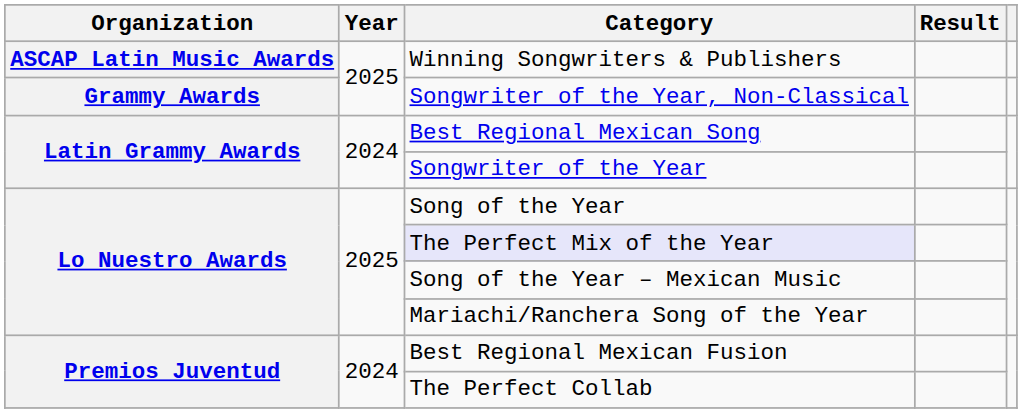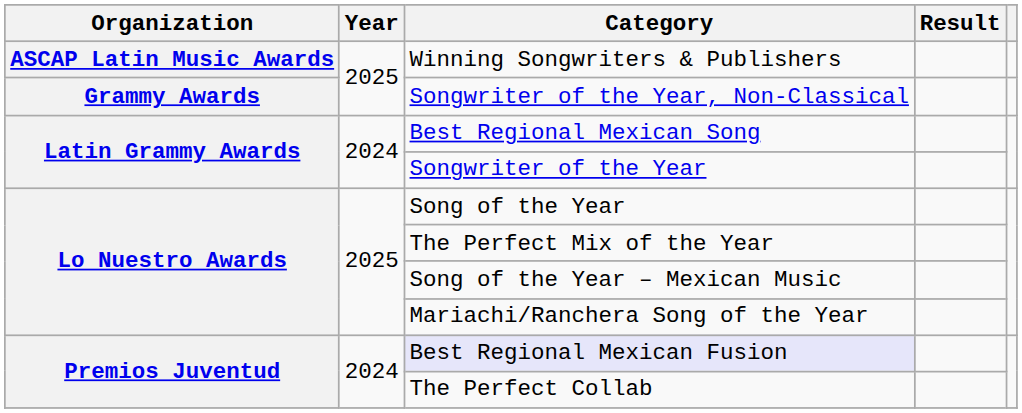(592, 243) lavender background -> (592, 243) no background
(598, 353) no background -> (598, 353) lavender background
